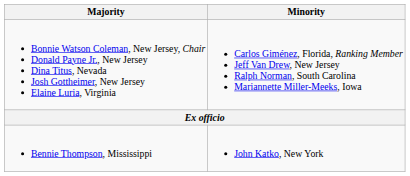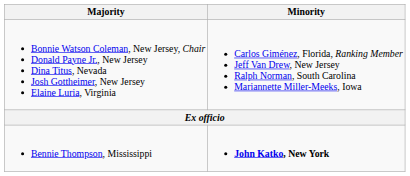(306, 154) normal -> (306, 154) bold
